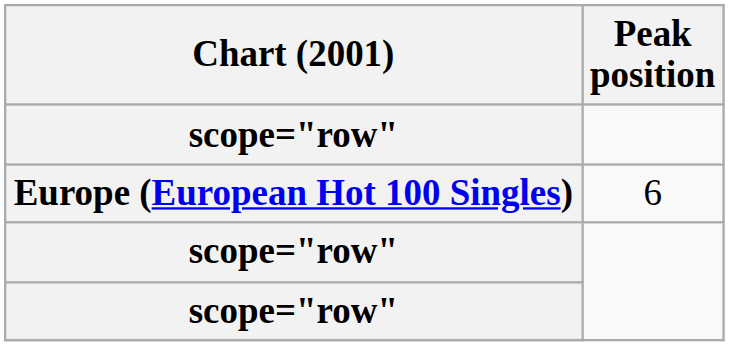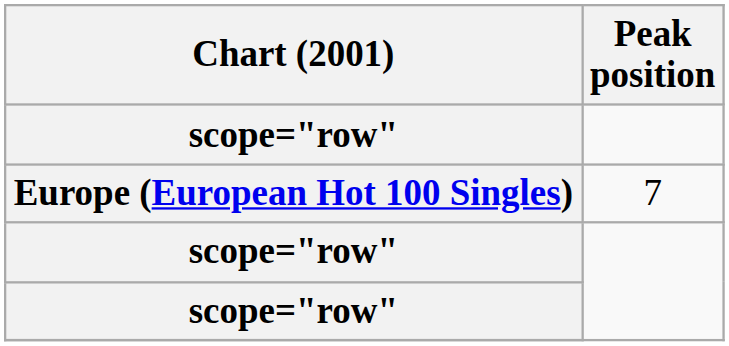(653, 192) 6 -> (653, 192) 7
